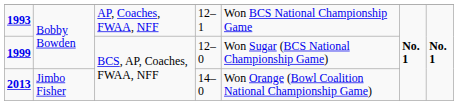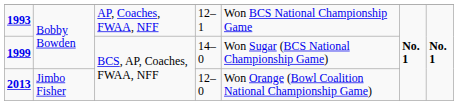(207, 52) 12–0 -> (207, 52) 14–0
(207, 84) 14–0 -> (207, 84) 12–0
